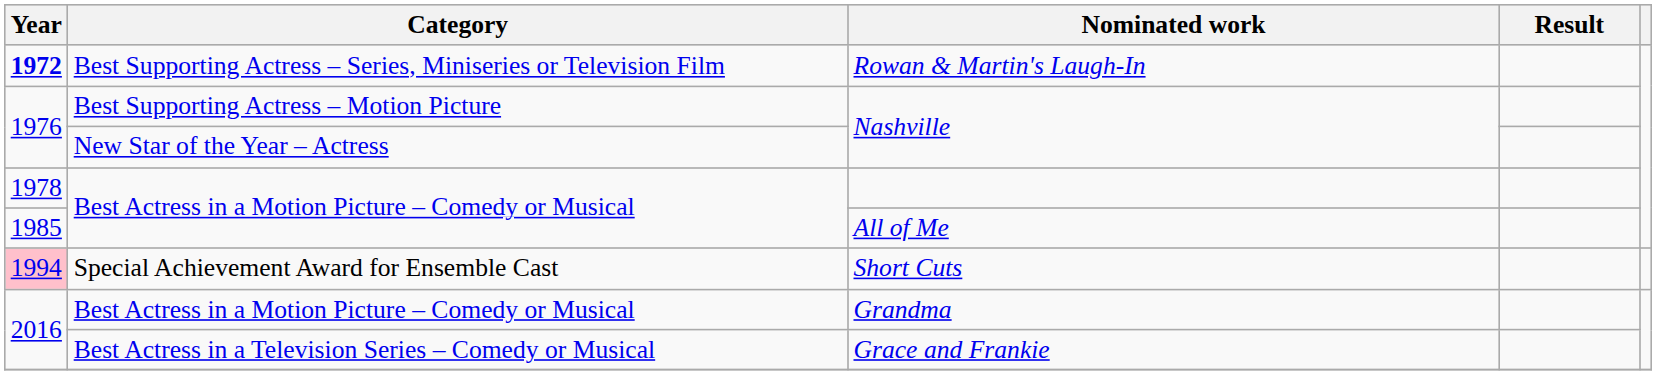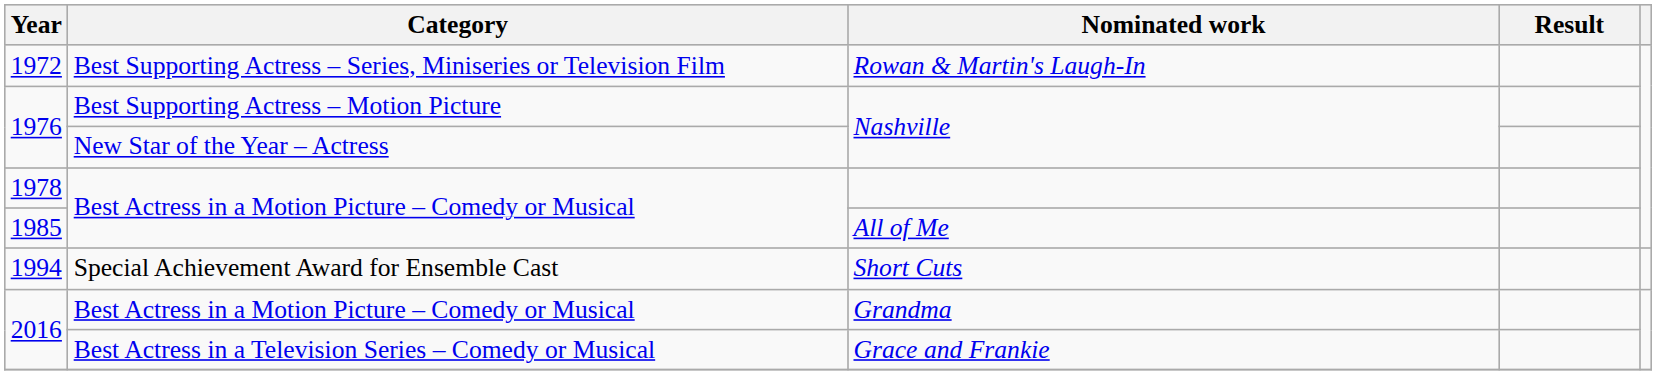(36, 65) bold -> (36, 65) normal
(36, 268) pink background -> (36, 268) no background
